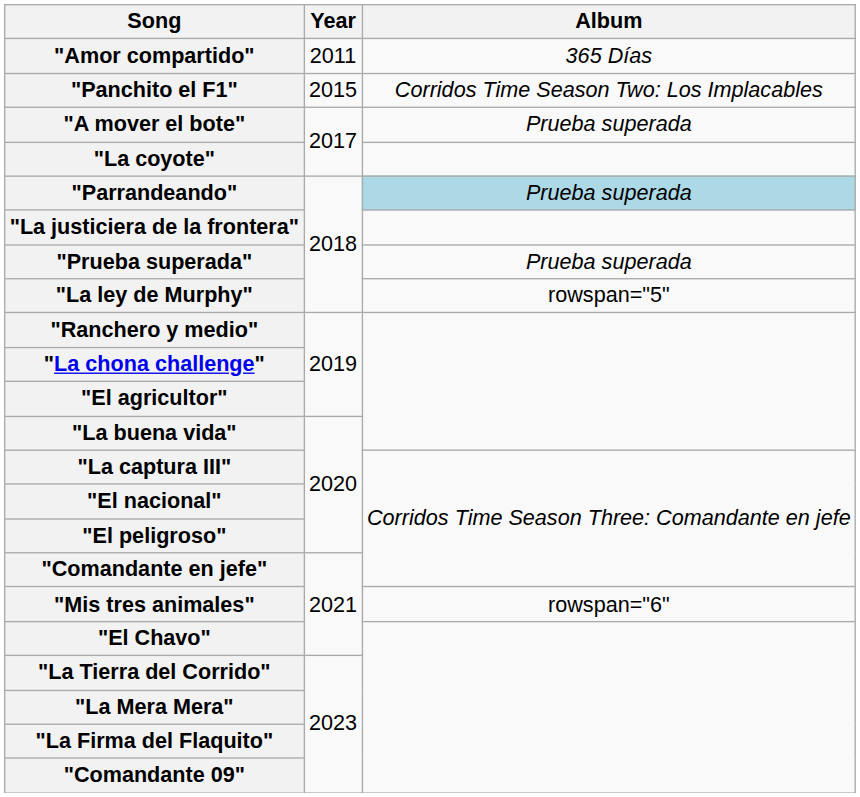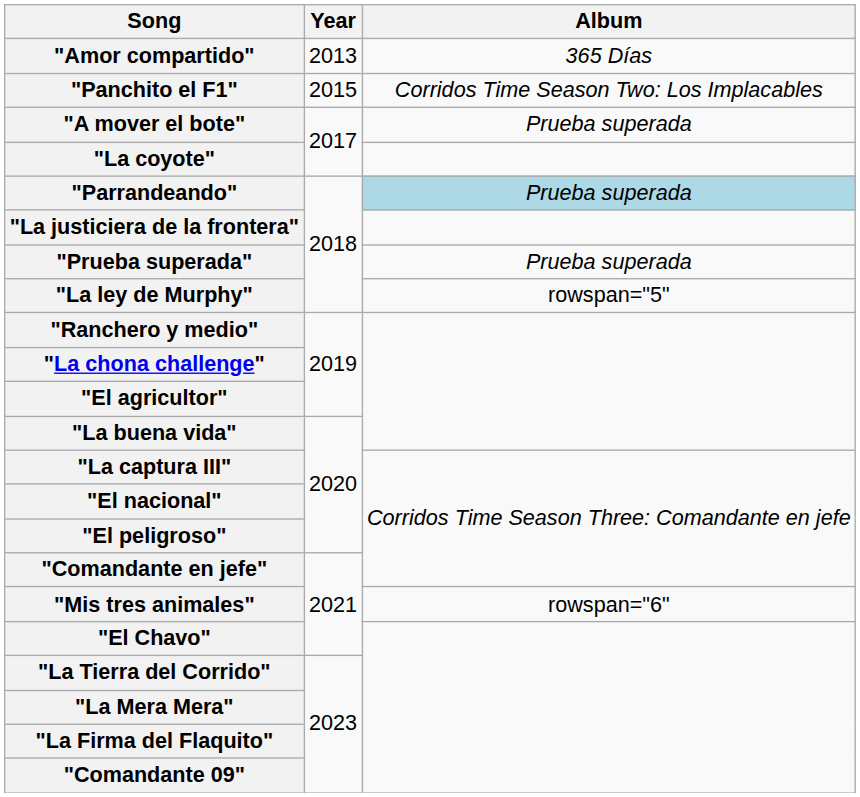(333, 55) 2011 -> (333, 55) 2013
